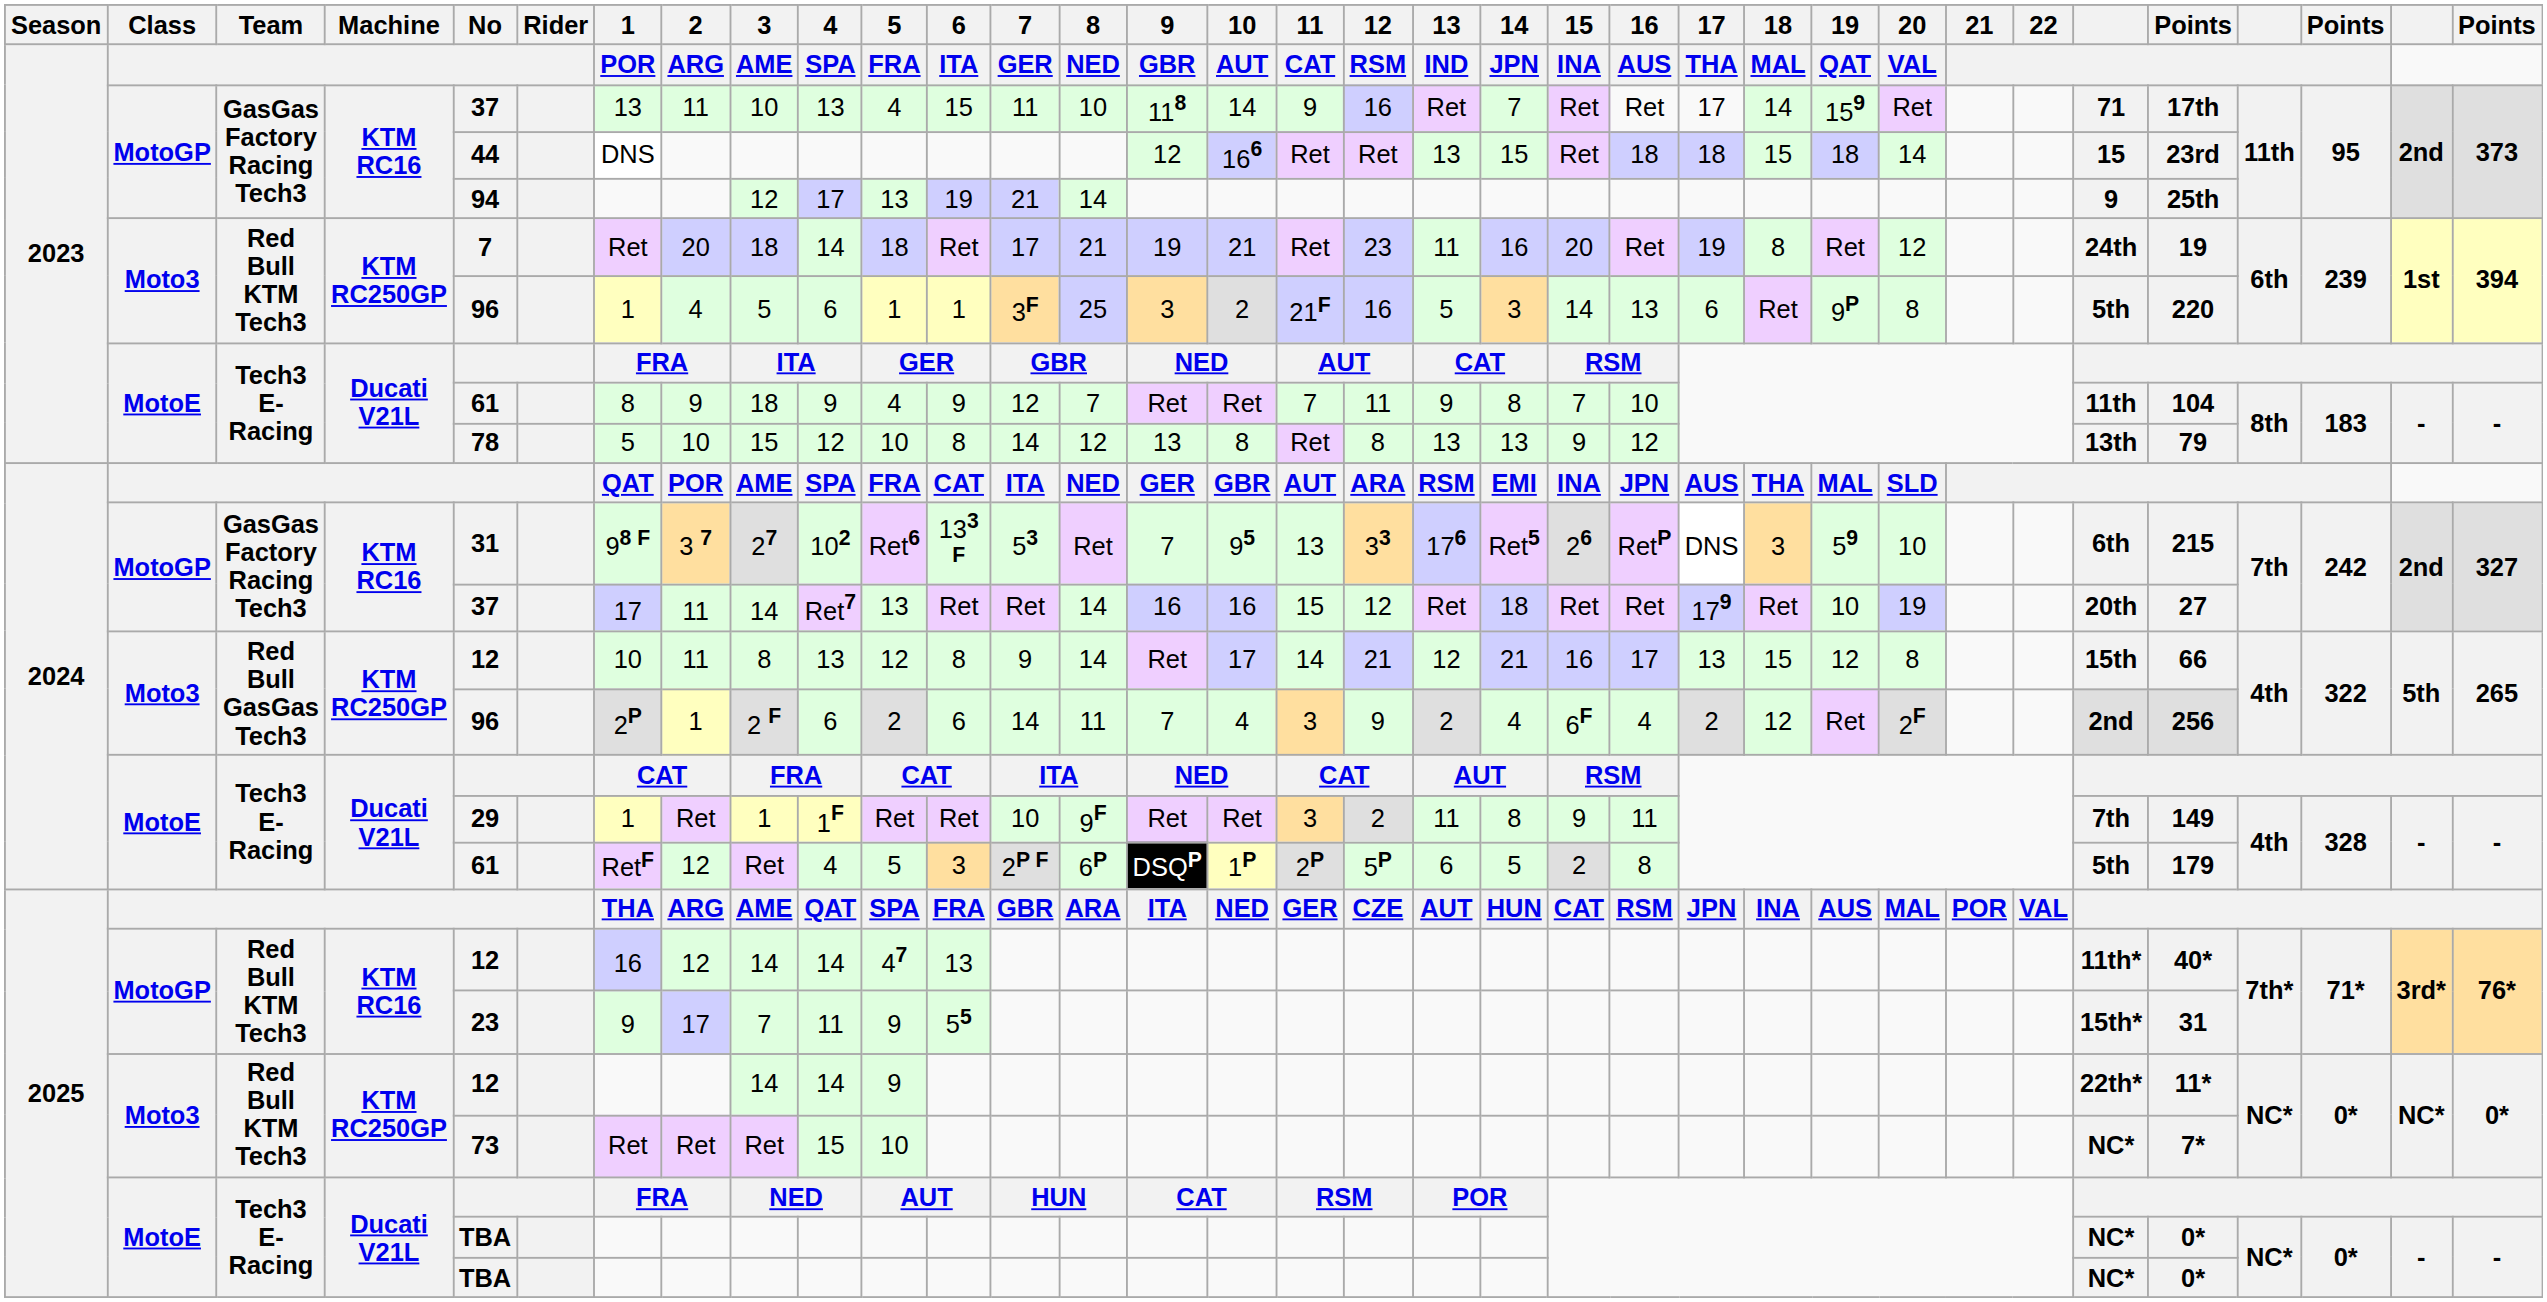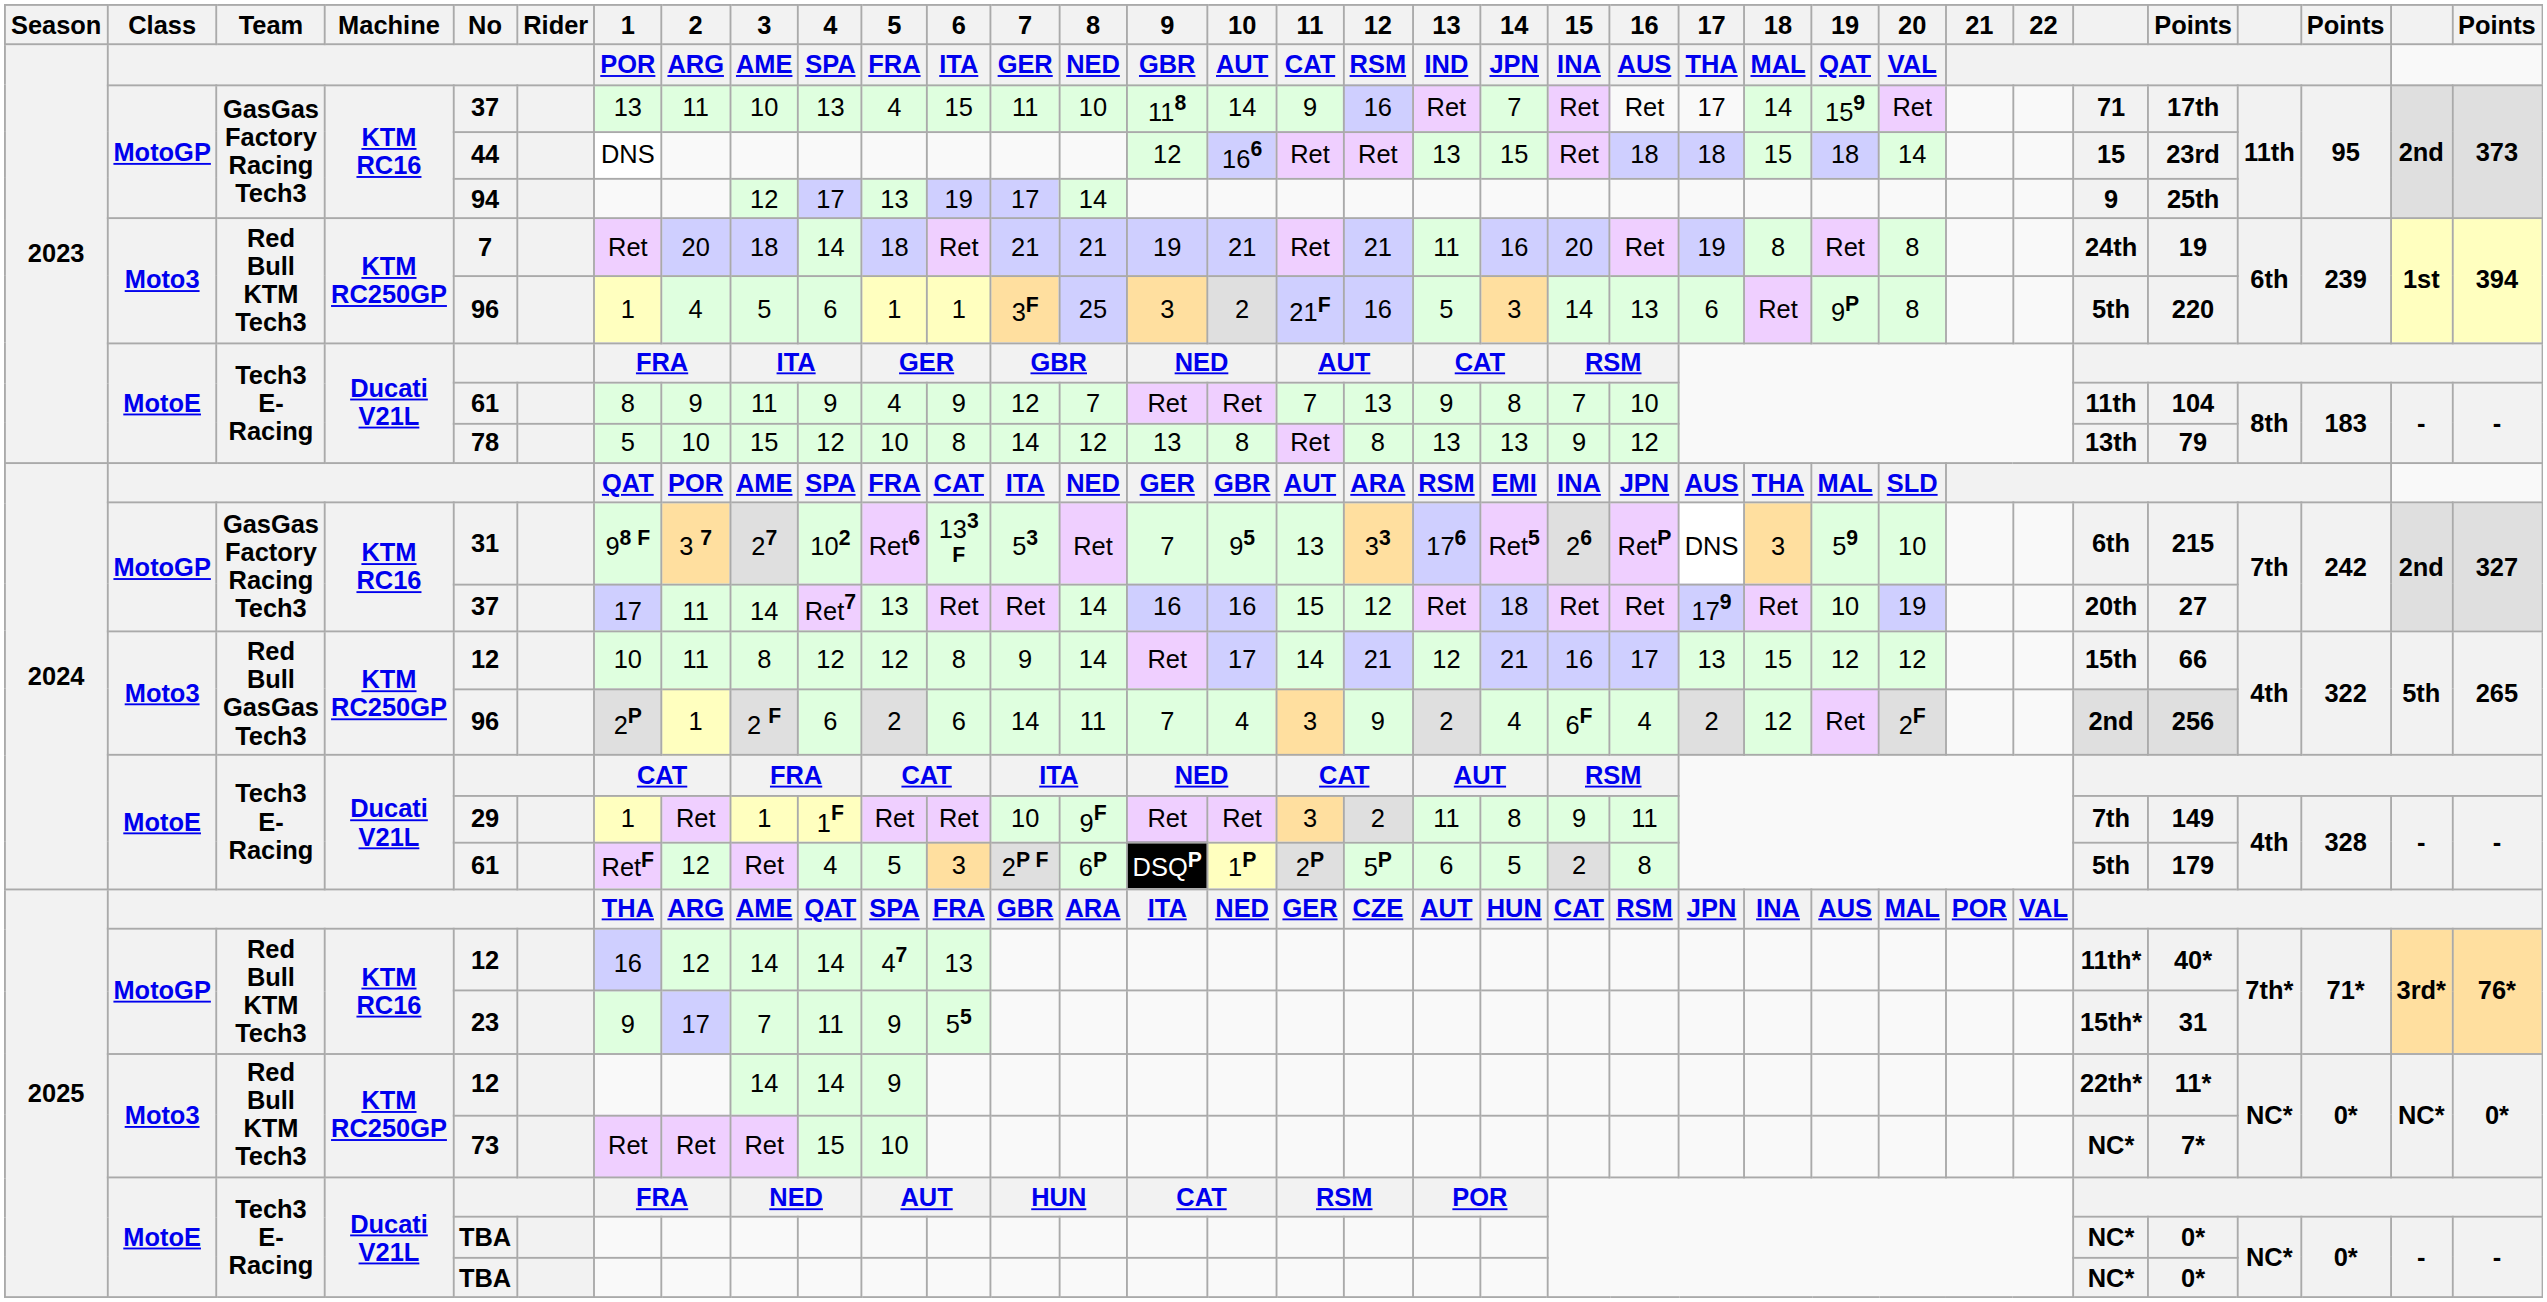(1025, 198) 21 -> (1025, 198) 17
(1025, 247) 17 -> (1025, 247) 21
(1378, 247) 23 -> (1378, 247) 21
(1912, 247) 12 -> (1912, 247) 8
(764, 403) 18 -> (764, 403) 11
(1378, 403) 11 -> (1378, 403) 13
(830, 659) 13 -> (830, 659) 12
(1912, 659) 8 -> (1912, 659) 12
